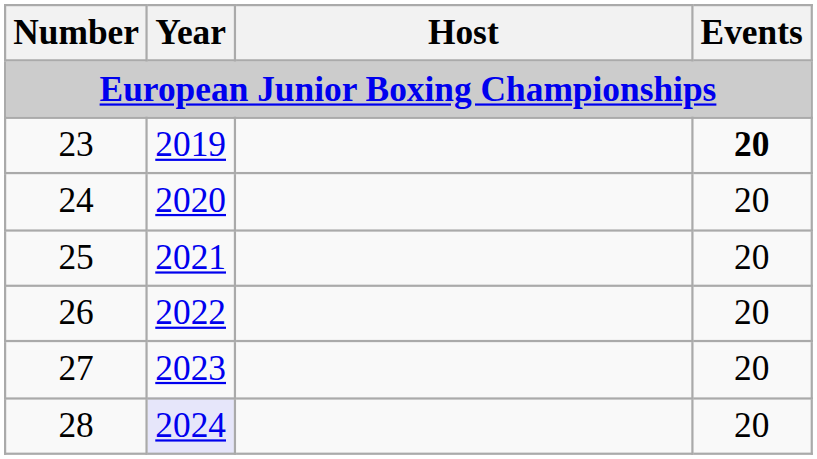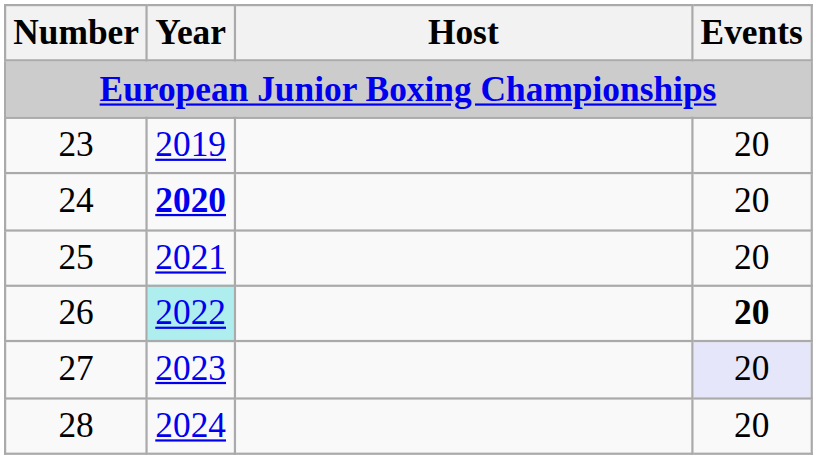(752, 144) bold -> (752, 144) normal
(191, 200) normal -> (191, 200) bold
(191, 312) no background -> (191, 312) paleturquoise background
(752, 312) normal -> (752, 312) bold
(752, 369) no background -> (752, 369) lavender background
(191, 425) lavender background -> (191, 425) no background
